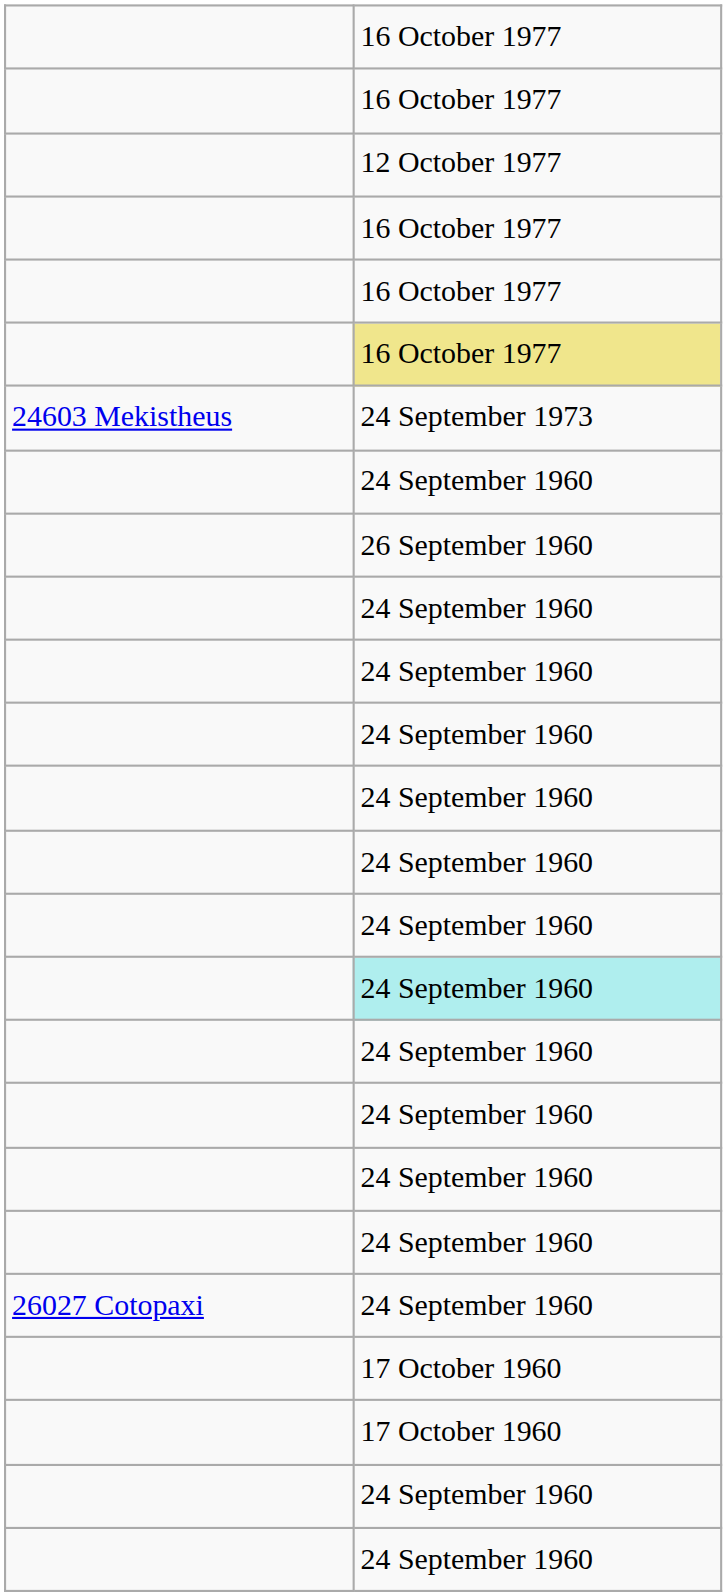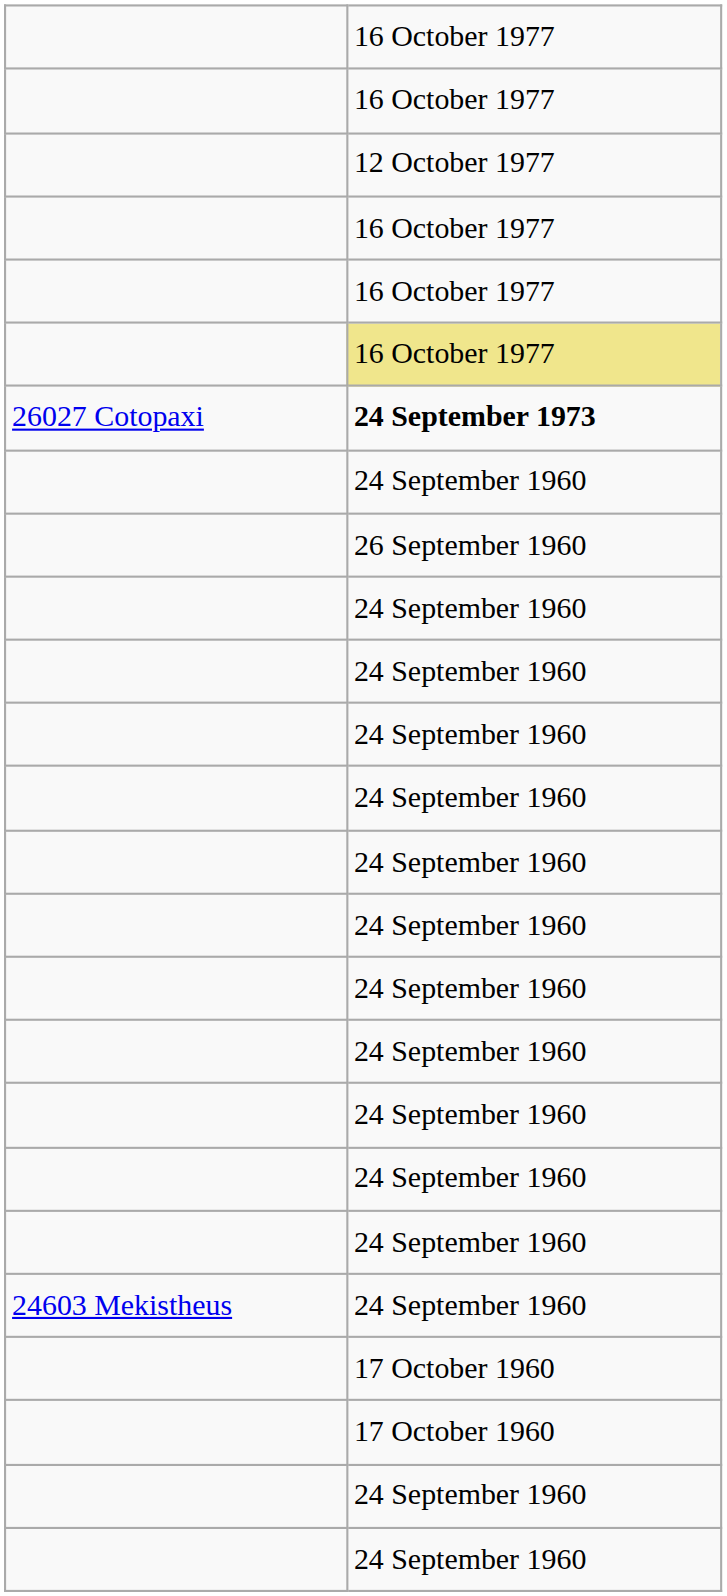(122, 416) 24603 Mekistheus -> (108, 416) 26027 Cotopaxi
(477, 416) normal -> (475, 416) bold
(477, 987) paleturquoise background -> (470, 987) no background
(108, 1304) 26027 Cotopaxi -> (122, 1304) 24603 Mekistheus
